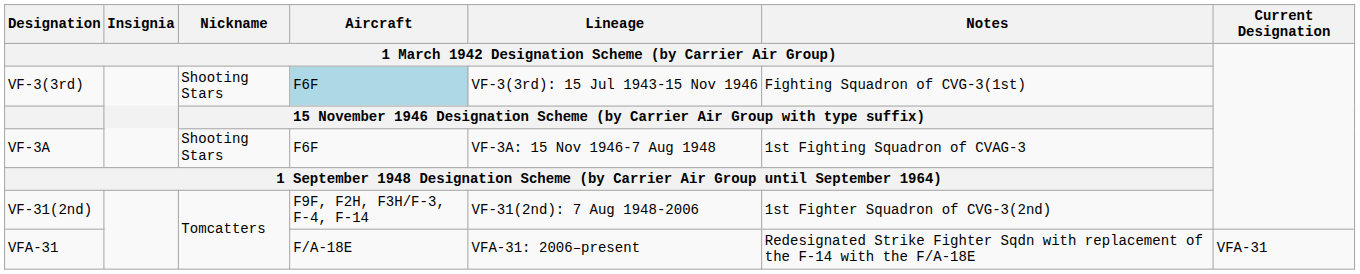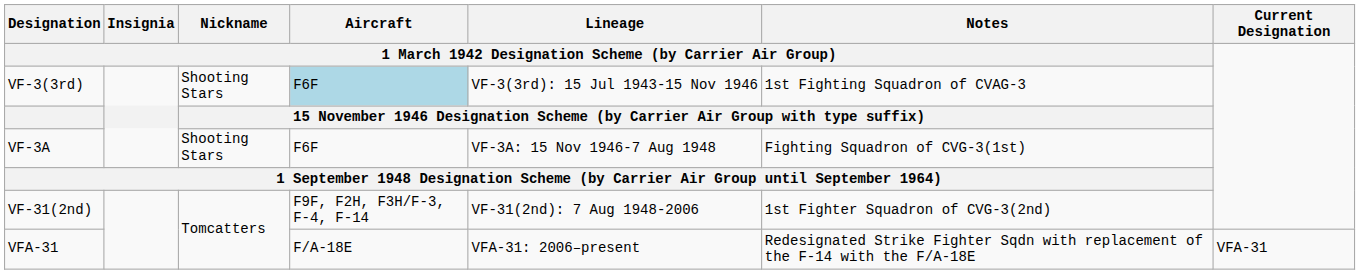(895, 86) Fighting Squadron of CVG-3(1st) -> (895, 86) 1st Fighting Squadron of CVAG-3
(895, 148) 1st Fighting Squadron of CVAG-3 -> (895, 148) Fighting Squadron of CVG-3(1st)
